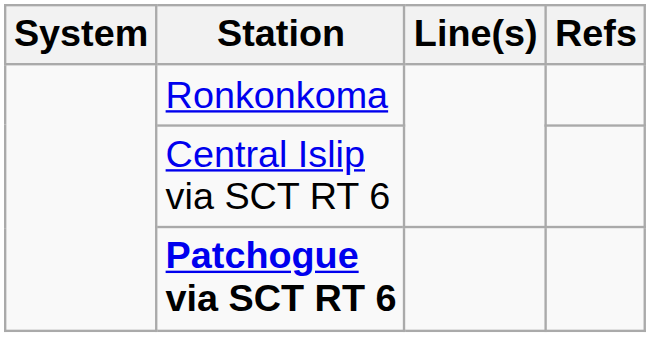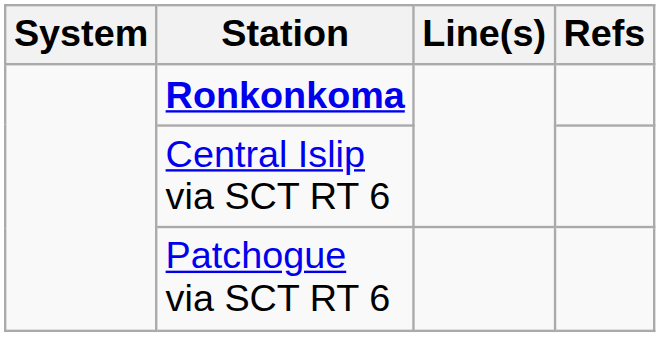(277, 94) normal -> (285, 94) bold
(281, 277) bold -> (278, 277) normal
